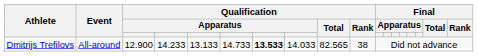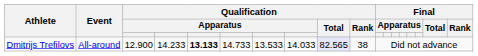(204, 44) normal -> (204, 44) bold
(269, 44) bold -> (269, 44) normal
(334, 44) no background -> (334, 44) lavender background
